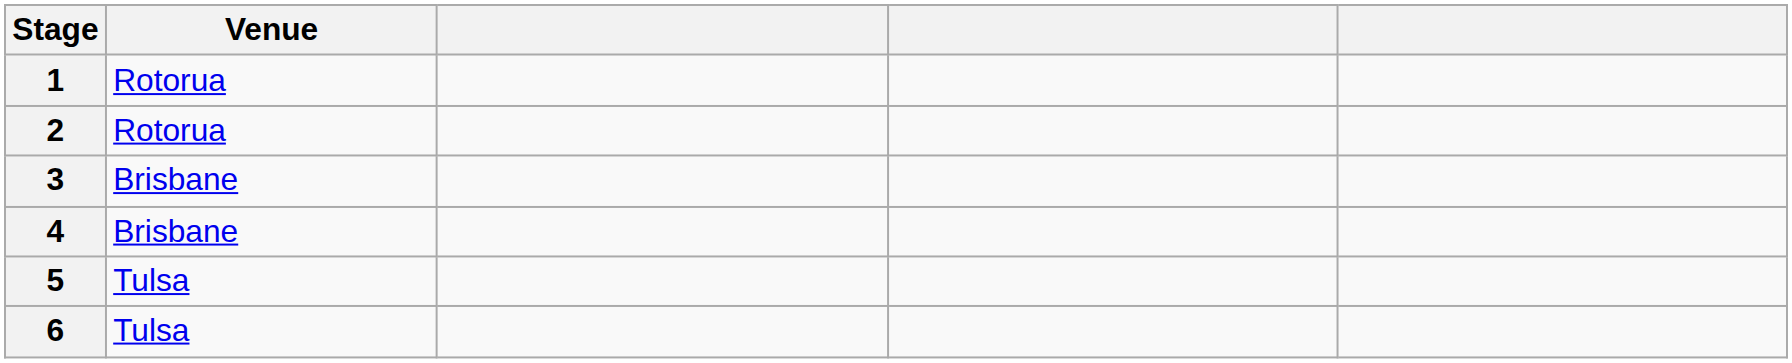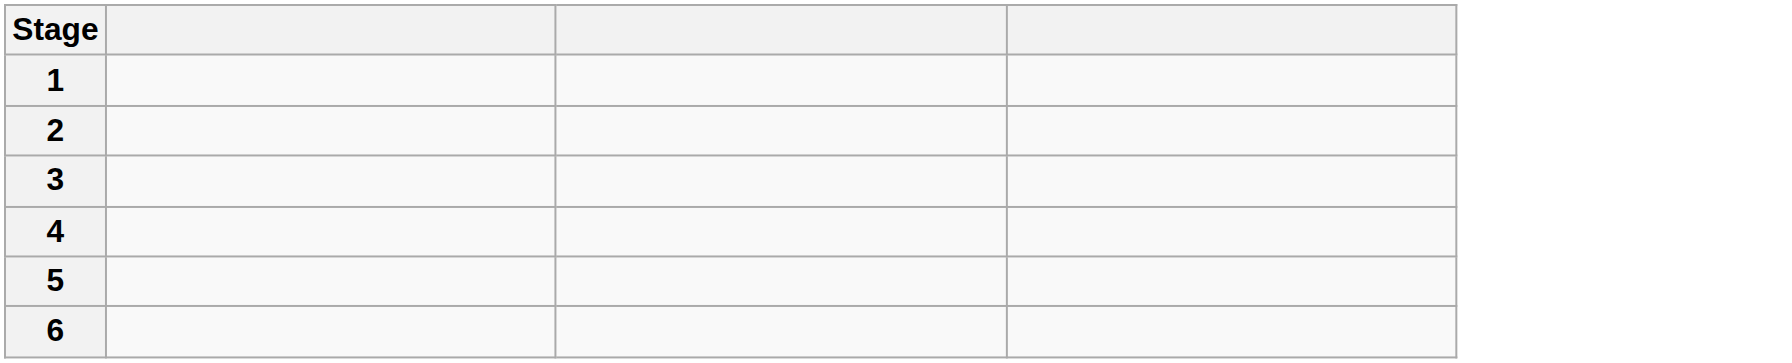- column: (272, 29)
